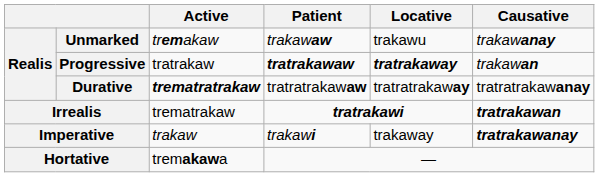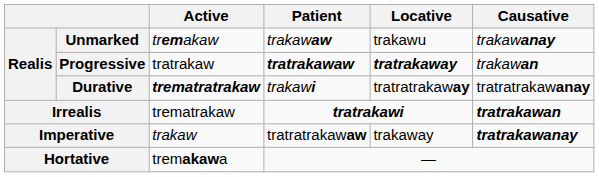(317, 87) tratratrakawaw -> (291, 87) trakawi
(291, 135) trakawi -> (317, 135) tratratrakawaw
